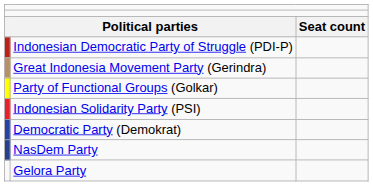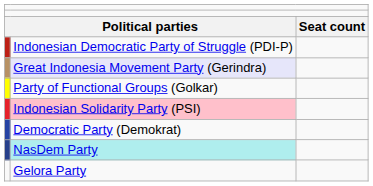(140, 67) no background -> (140, 67) lavender background
(107, 108) no background -> (107, 108) pink background
(55, 150) no background -> (55, 150) paleturquoise background
